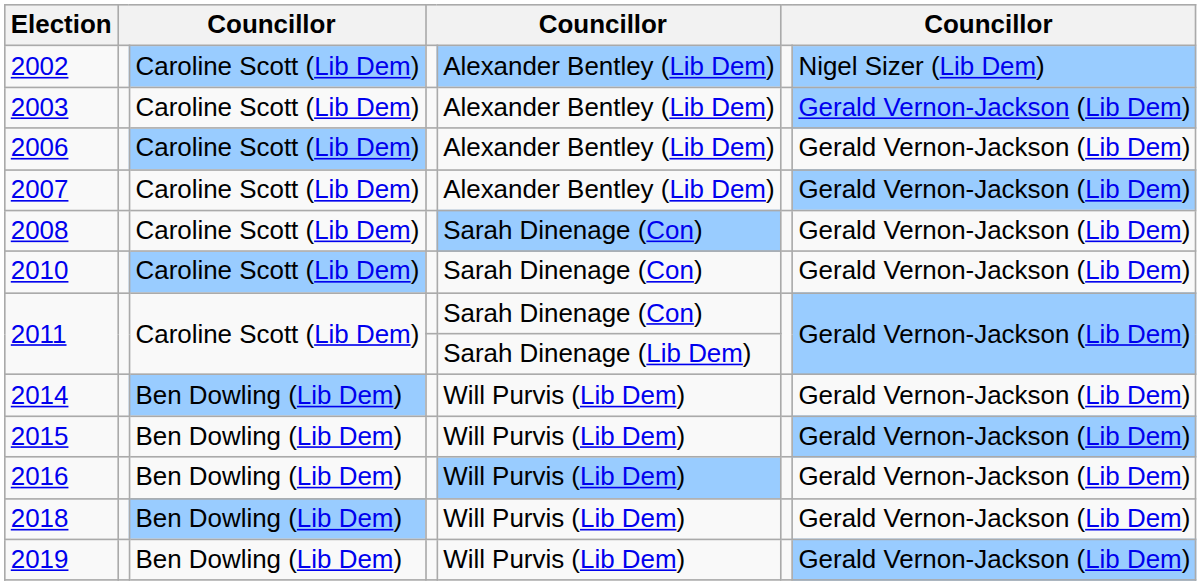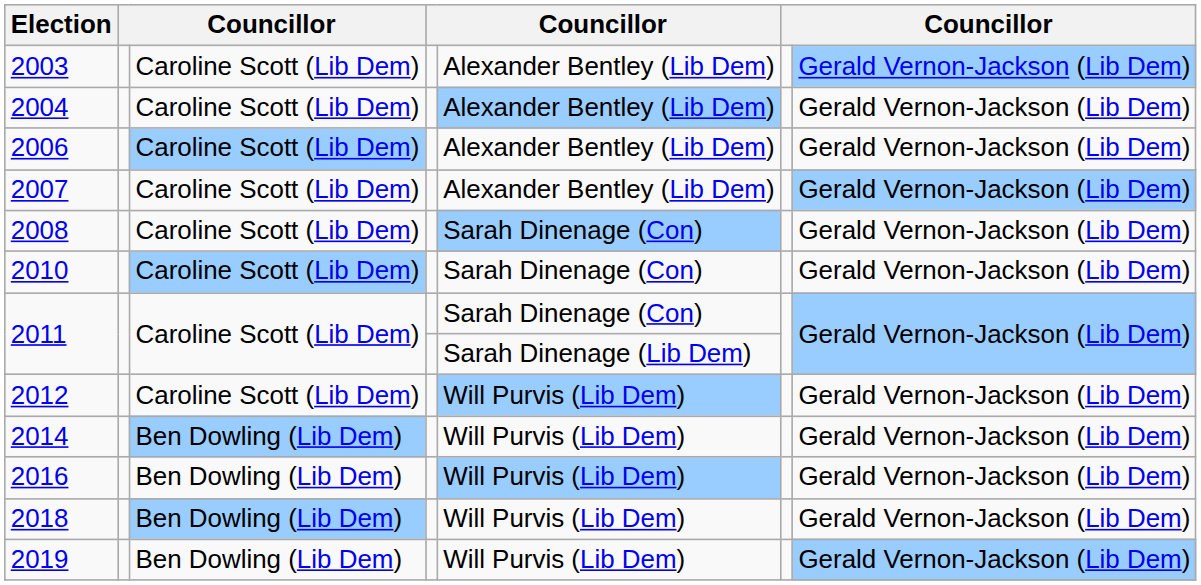- row: (40, 66)
+ row: (40, 107)
+ row: (40, 395)
- row: (40, 436)
